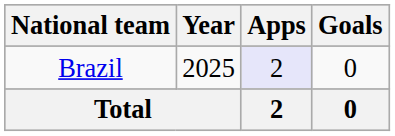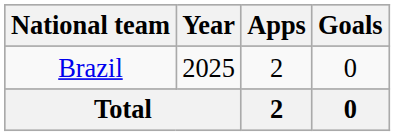(277, 67) lavender background -> (277, 67) no background
